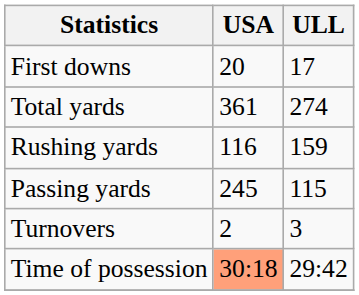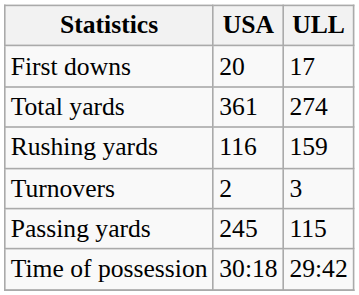rows swapped: (81, 187) <-> (63, 228)
(248, 268) lightsalmon background -> (248, 268) no background
